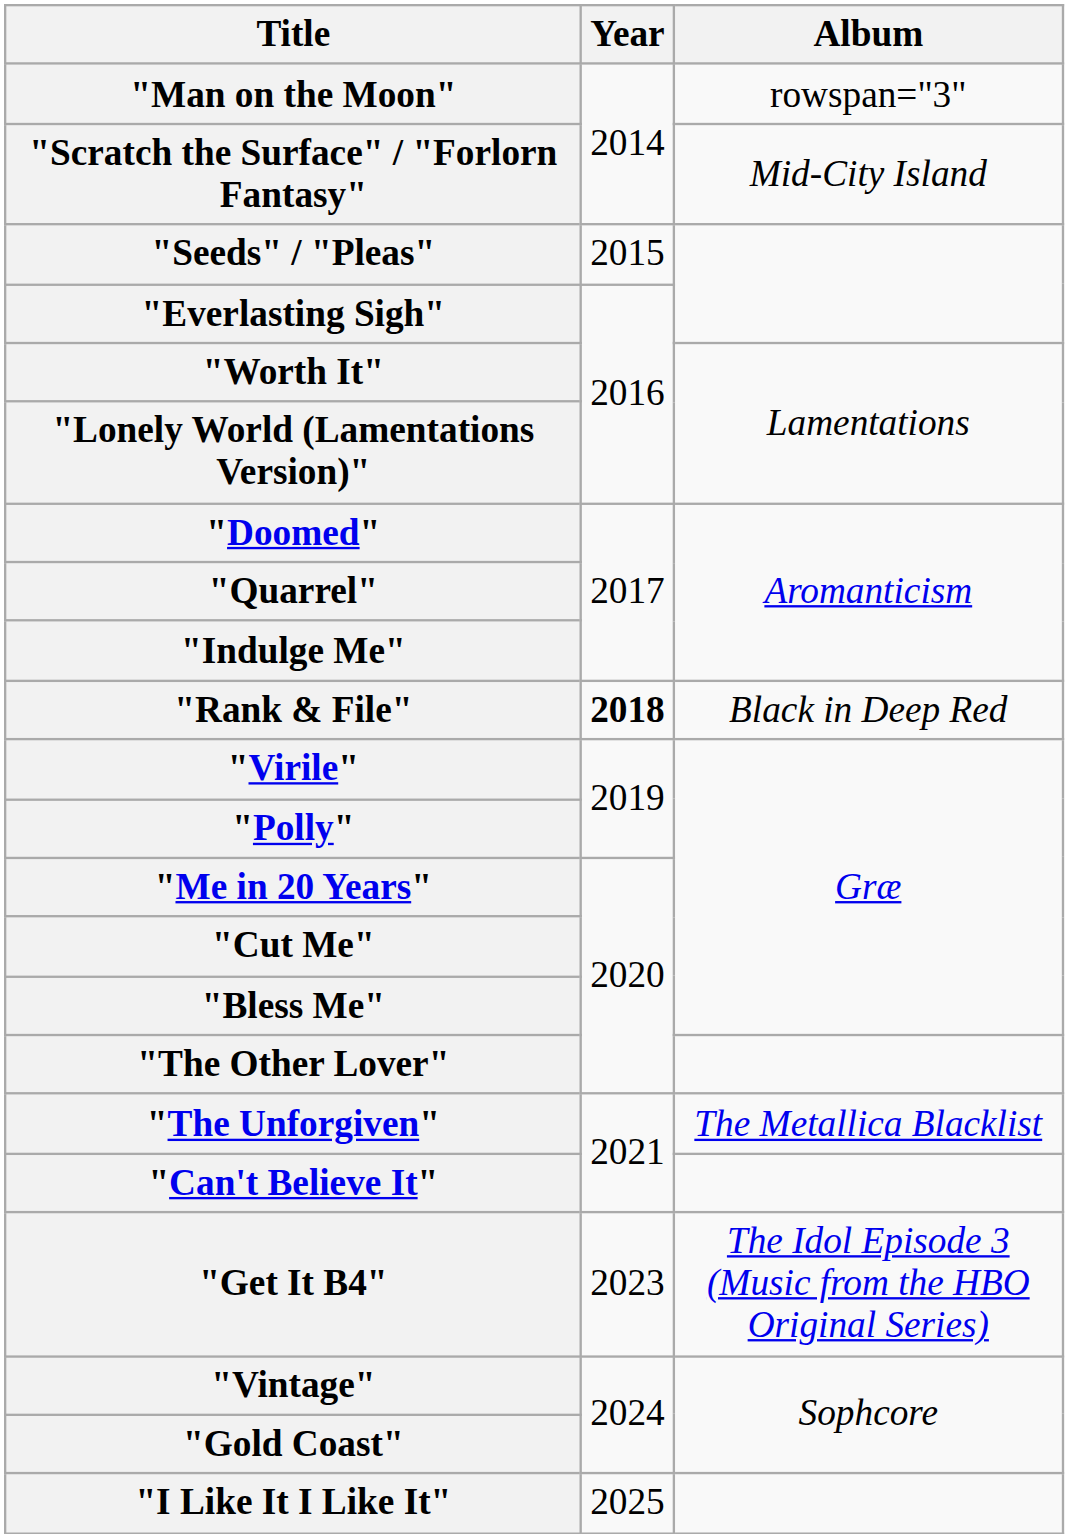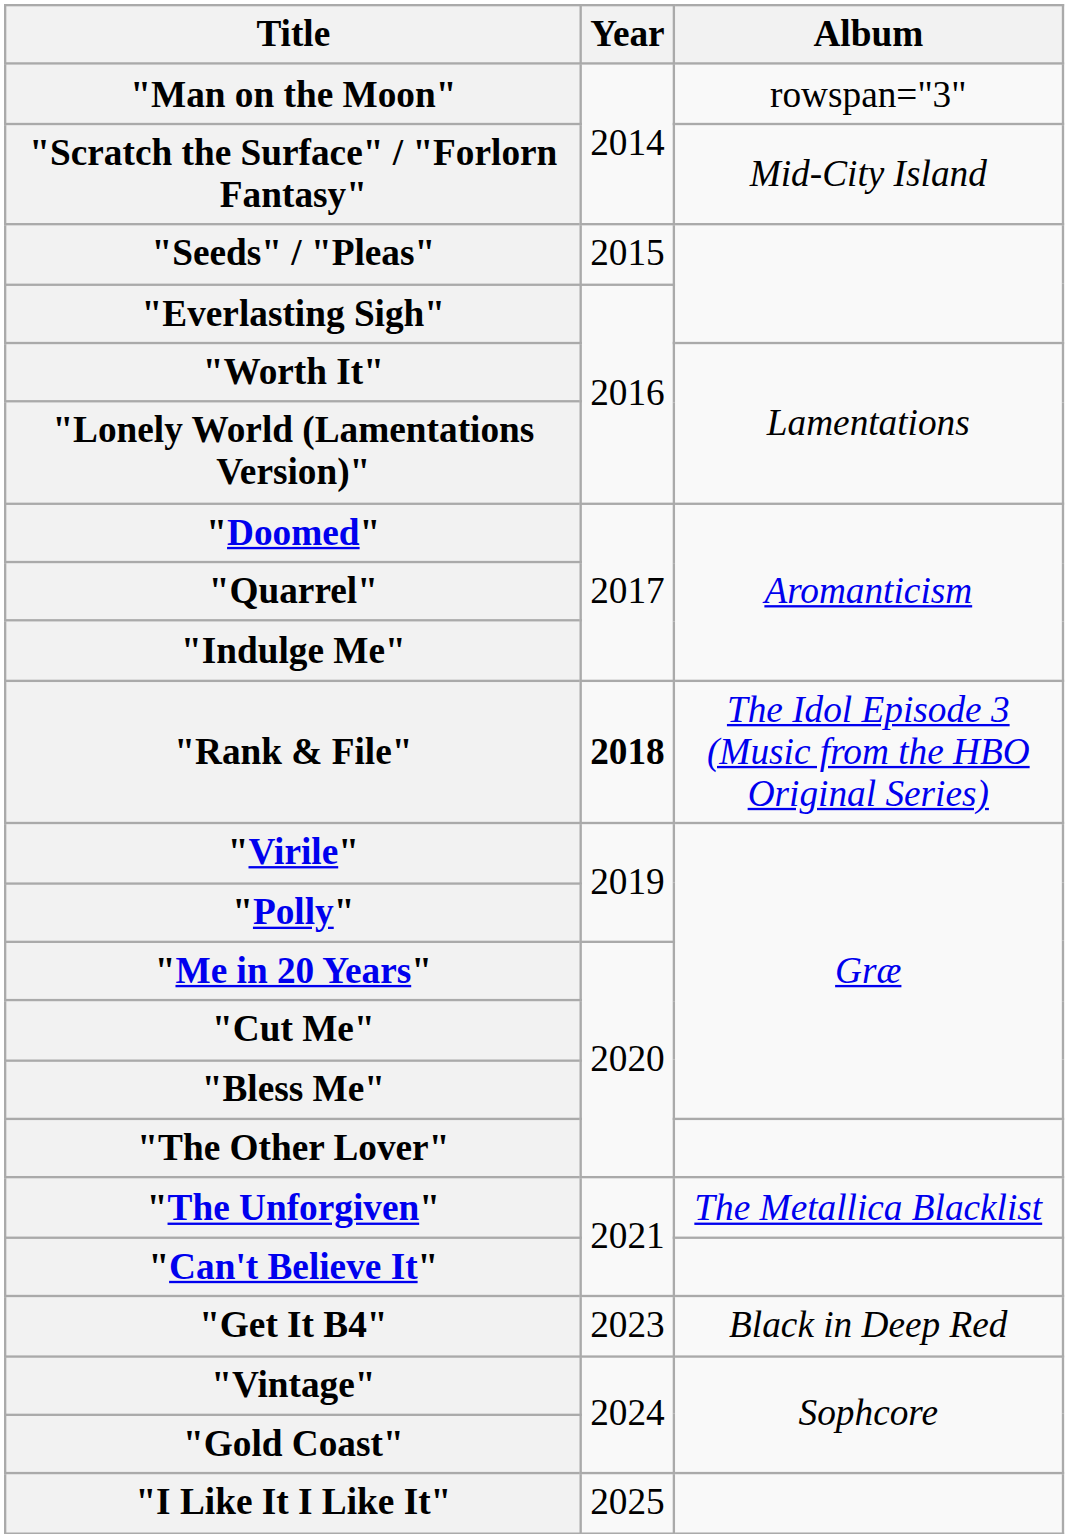(868, 709) Black in Deep Red -> (868, 751) The Idol Episode 3 (Music from the HBO Original Series)
(868, 1283) The Idol Episode 3 (Music from the HBO Original Series) -> (868, 1325) Black in Deep Red
